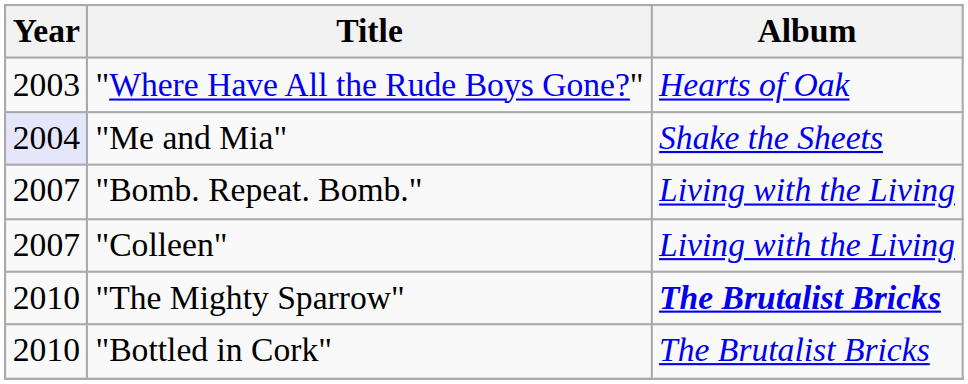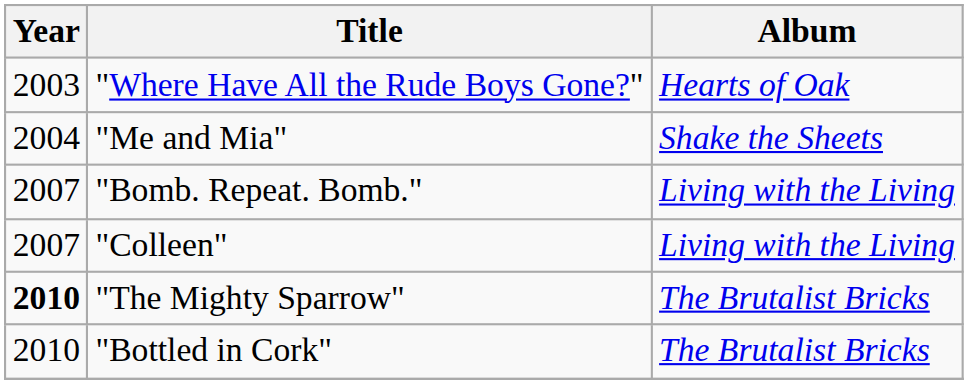(46, 137) lavender background -> (46, 137) no background
(46, 297) normal -> (46, 297) bold
(800, 297) bold -> (794, 297) normal
